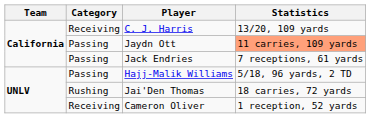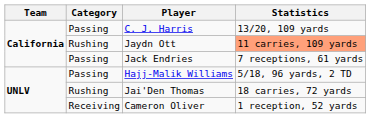(94, 28) Receiving -> (88, 28) Passing
(88, 44) Passing -> (88, 44) Rushing
